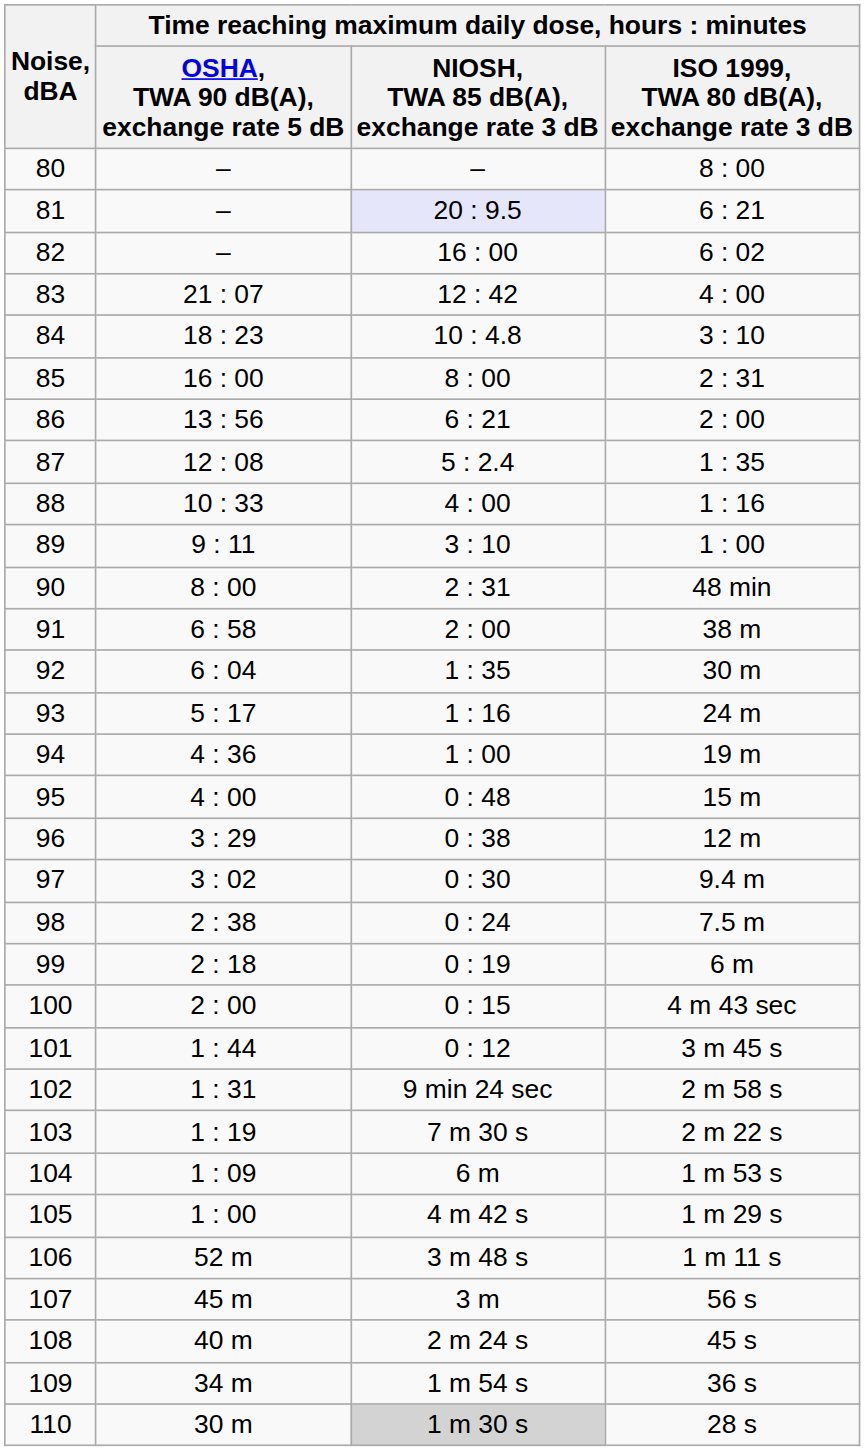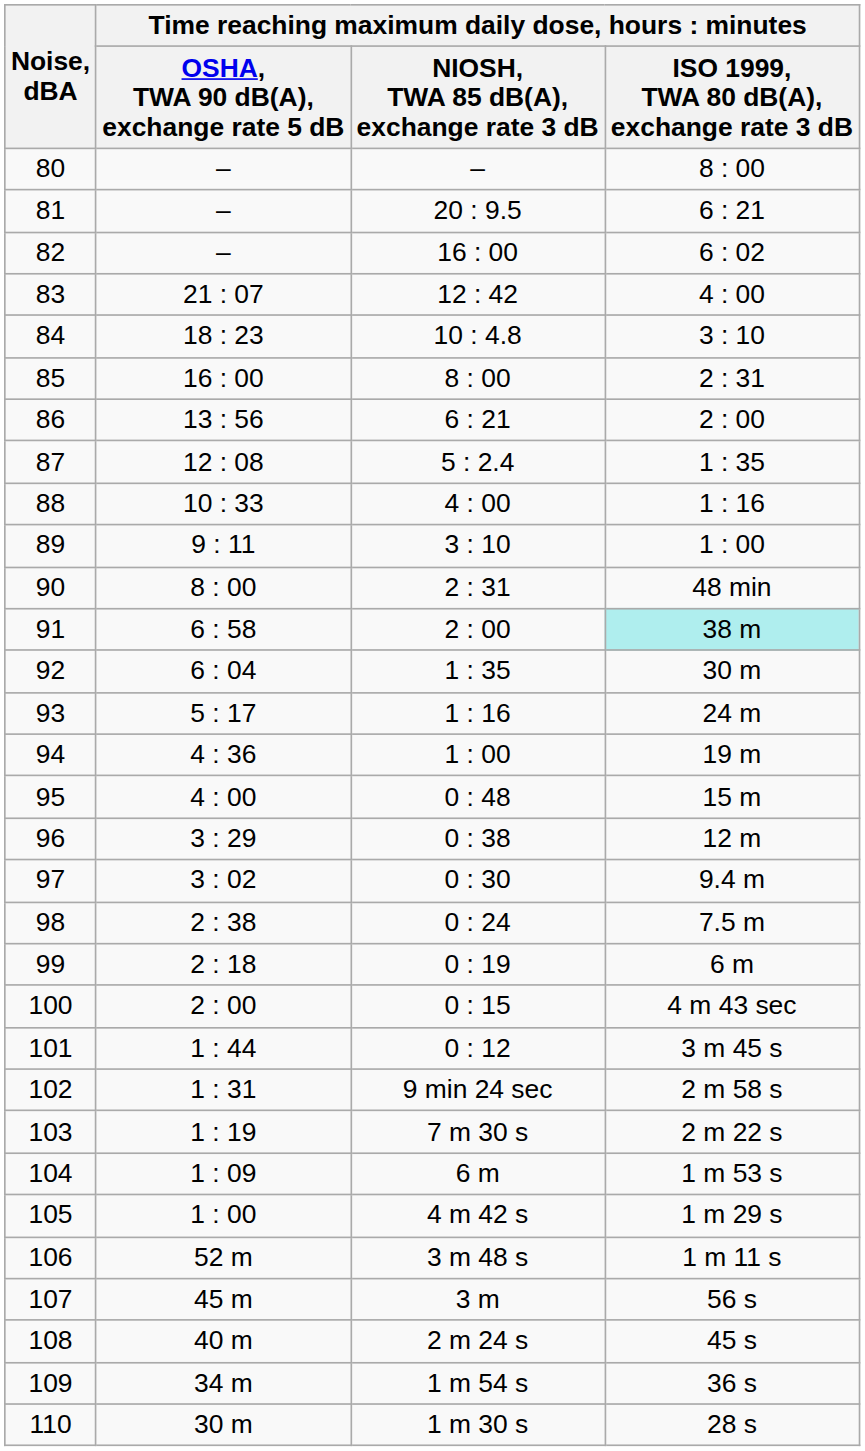(478, 210) lavender background -> (478, 210) no background
(732, 629) no background -> (732, 629) paleturquoise background
(478, 1424) lightgrey background -> (478, 1424) no background
